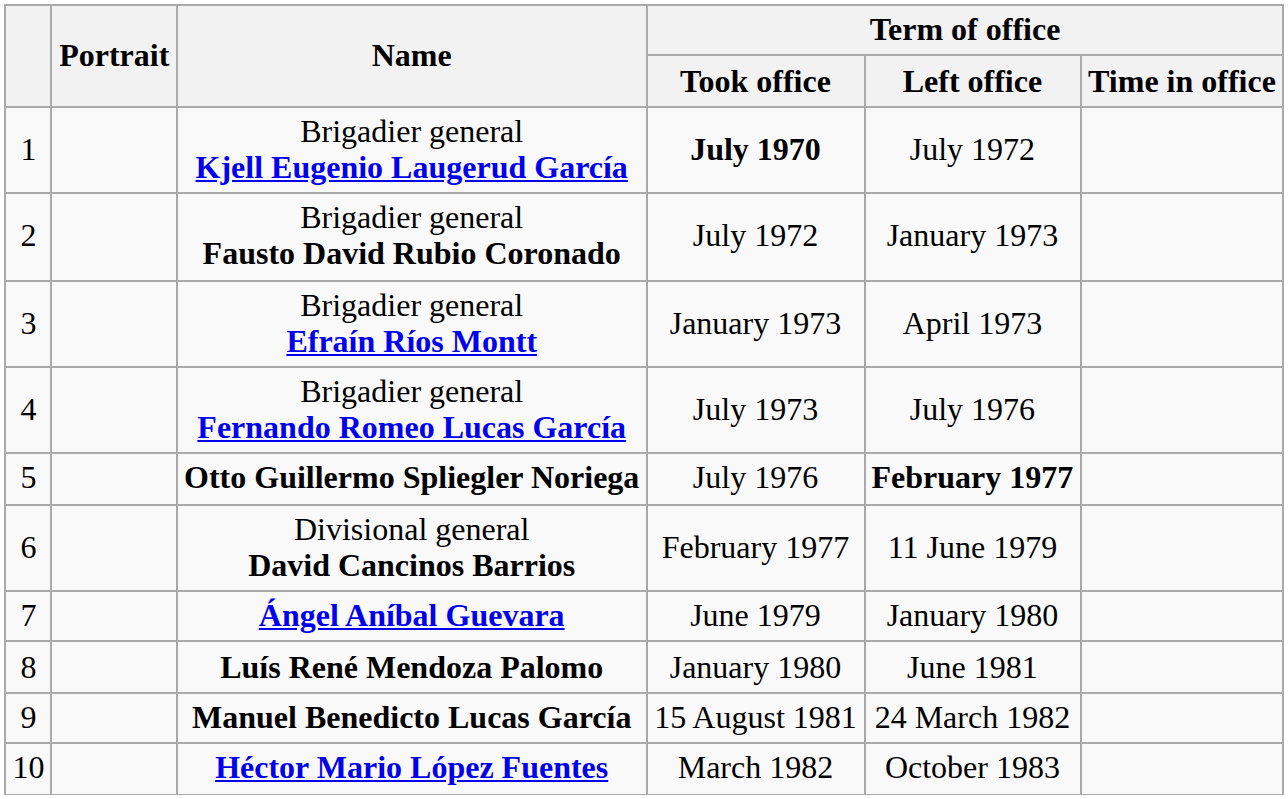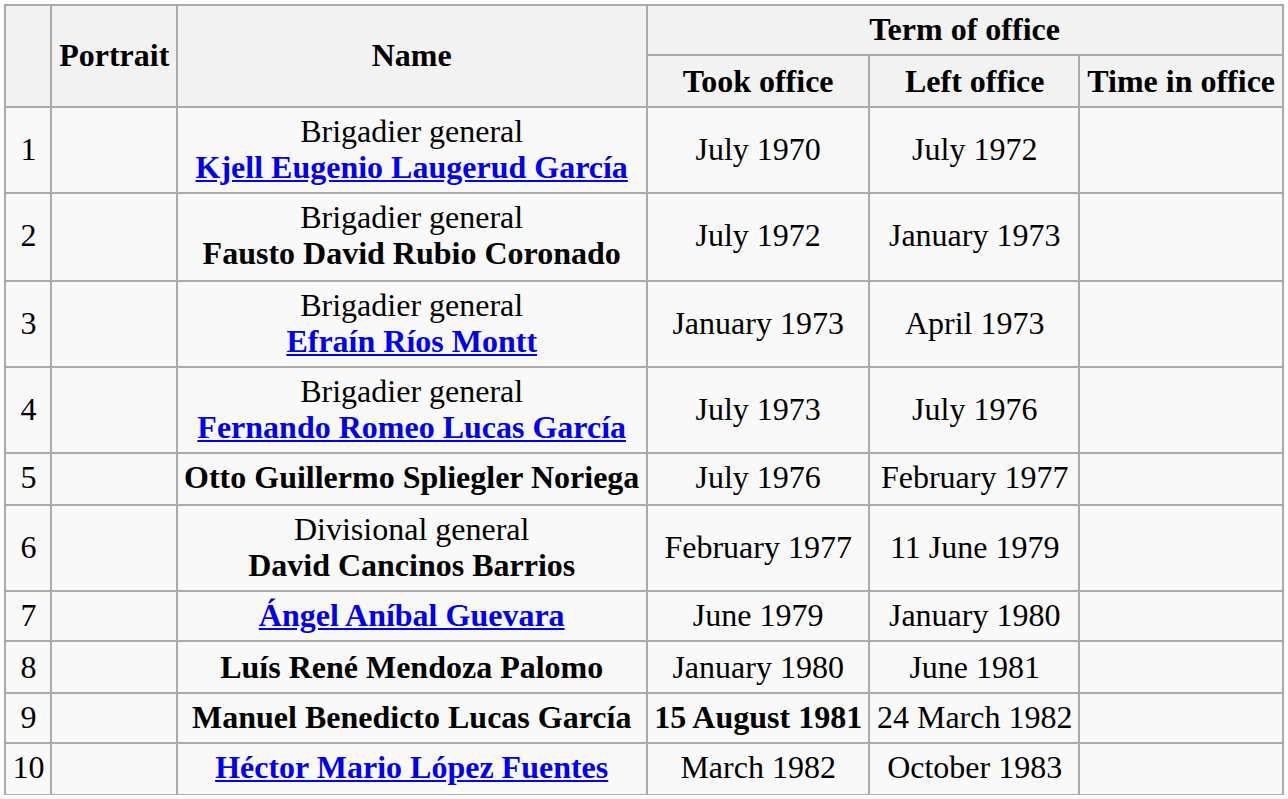(755, 149) bold -> (758, 149) normal
(972, 478) bold -> (975, 478) normal
(755, 717) normal -> (758, 717) bold
